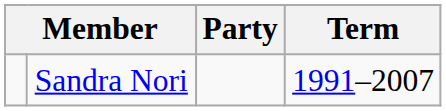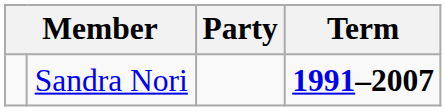(363, 79) normal -> (363, 79) bold
